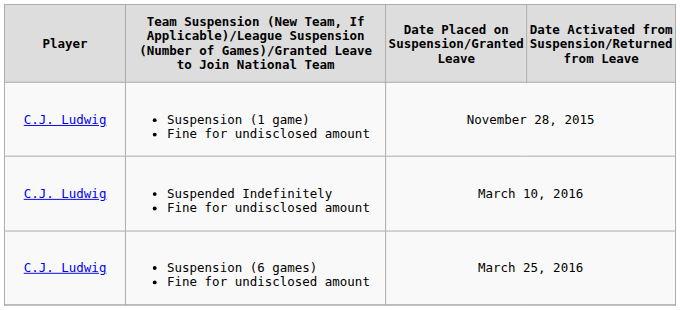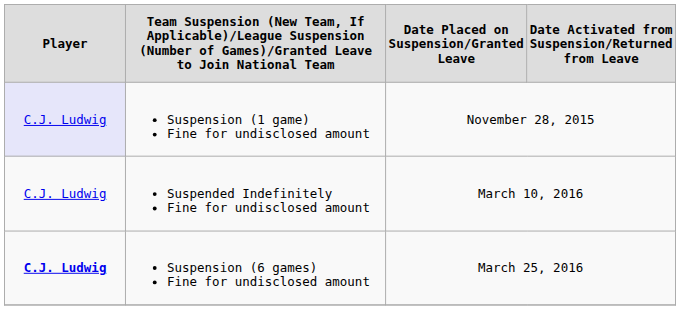(65, 119) no background -> (65, 119) lavender background
(65, 268) normal -> (65, 268) bold
